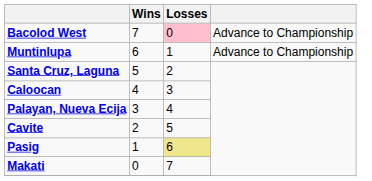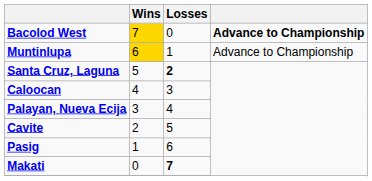(135, 33) no background -> (135, 33) gold background
(170, 33) pink background -> (170, 33) no background
(283, 33) normal -> (289, 33) bold
(135, 52) no background -> (135, 52) gold background
(170, 71) normal -> (170, 71) bold
(170, 147) khaki background -> (170, 147) no background
(170, 166) normal -> (170, 166) bold
